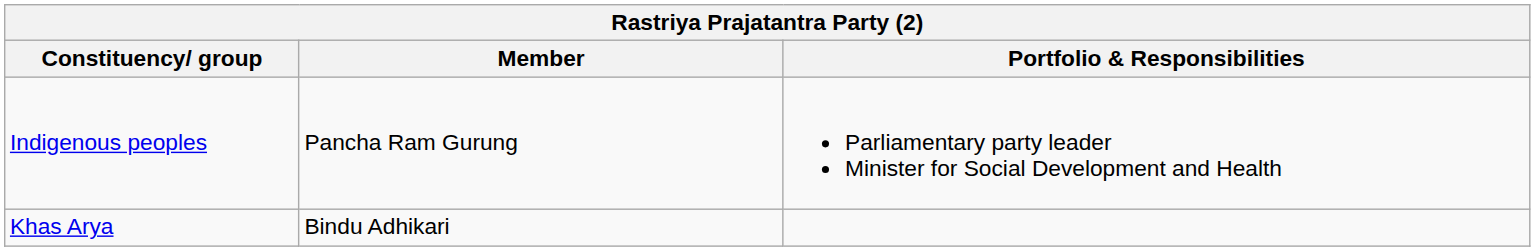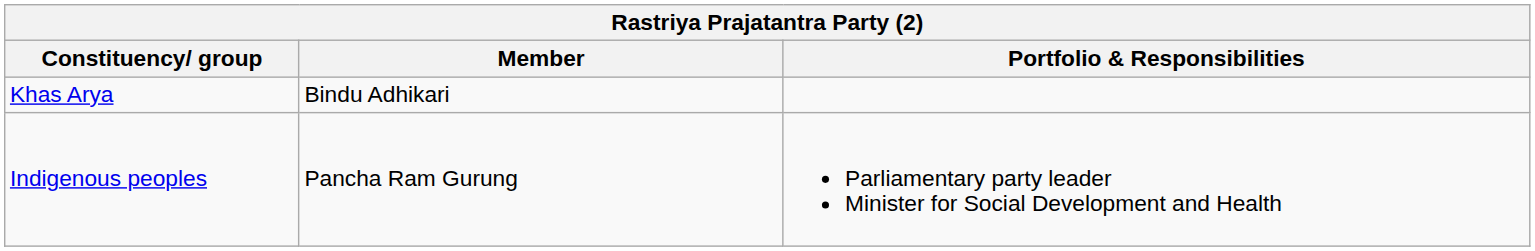rows swapped: (108, 142) <-> (62, 227)
